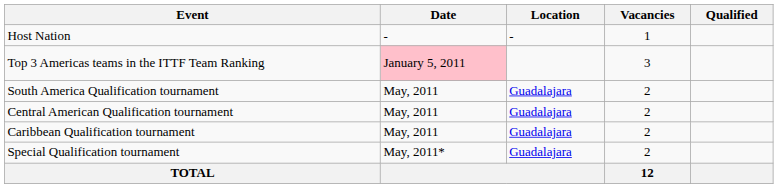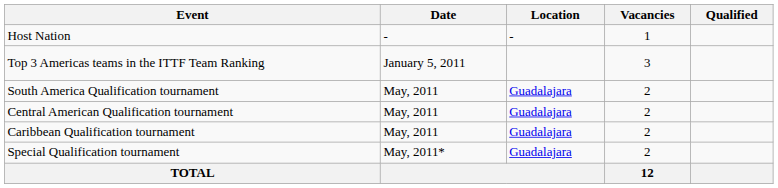(425, 63) pink background -> (425, 63) no background
